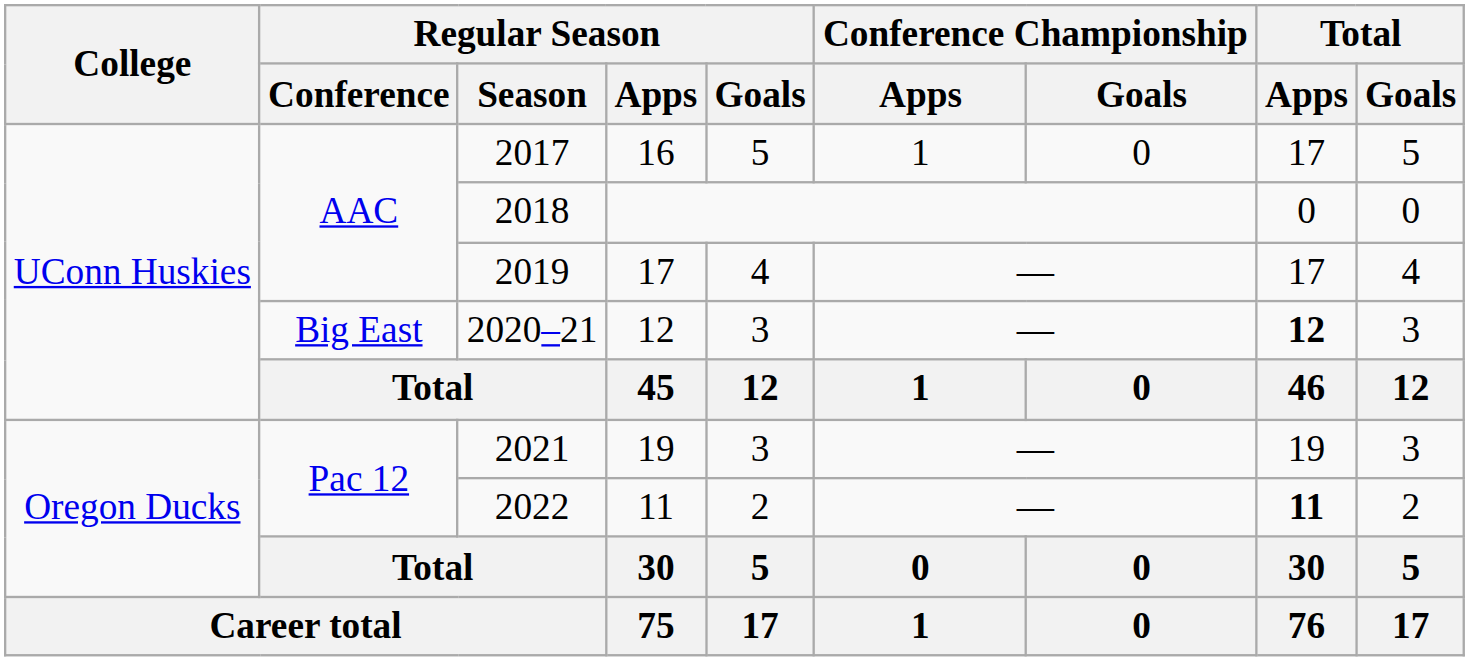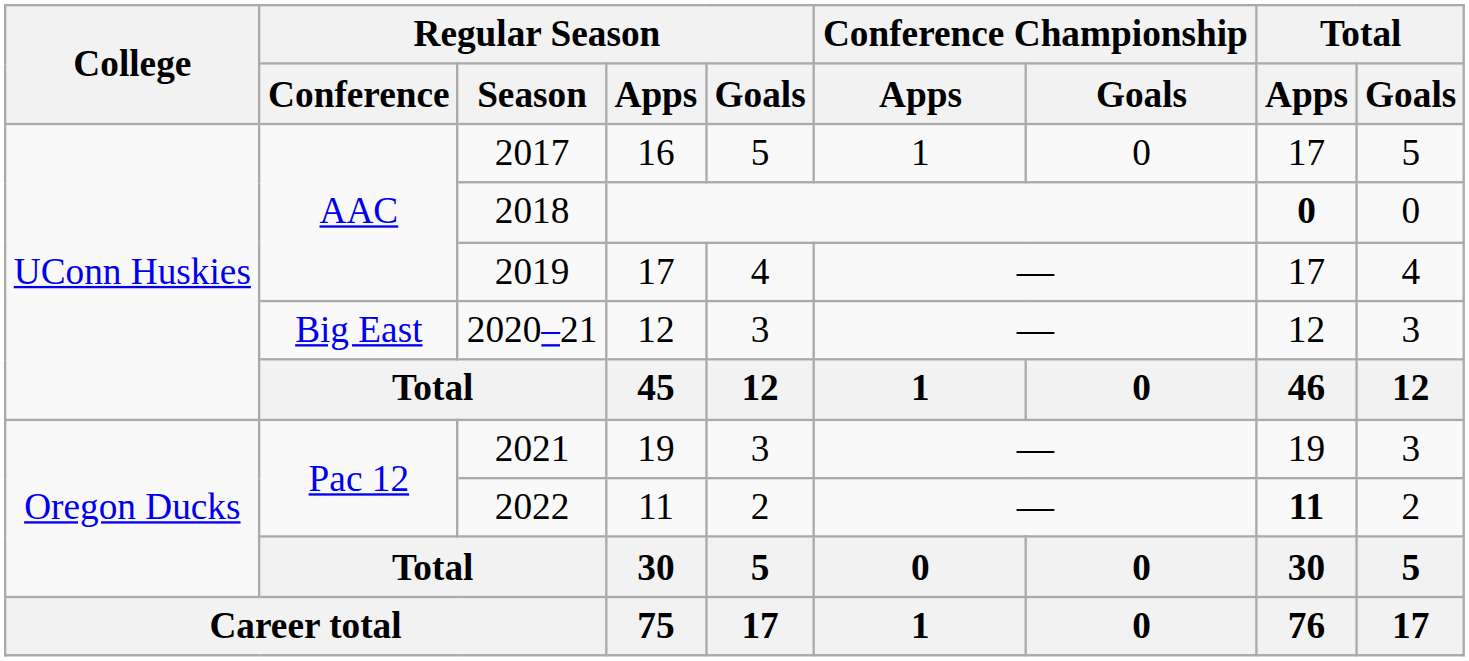(1306, 211) normal -> (1306, 211) bold
(1306, 329) bold -> (1306, 329) normal
